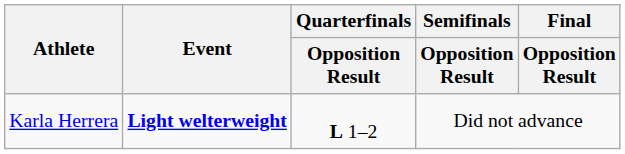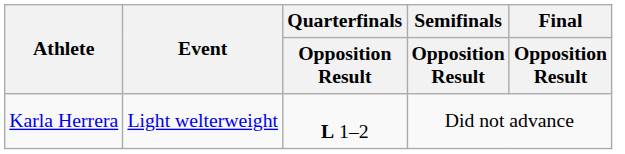(207, 121) bold -> (203, 121) normal
